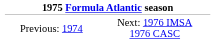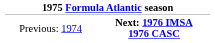(155, 28) normal -> (154, 28) bold
